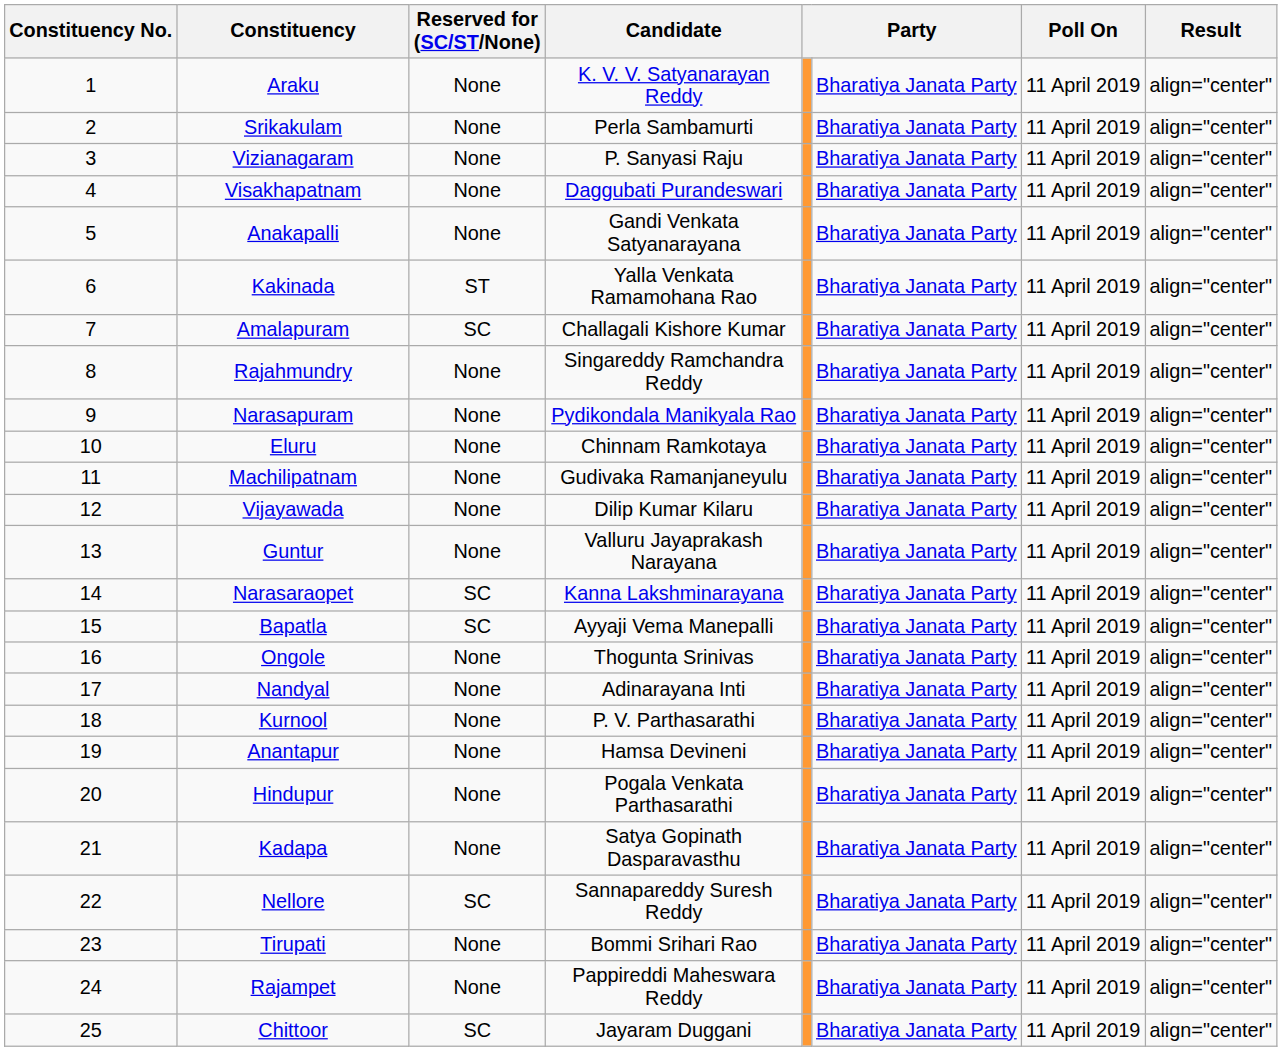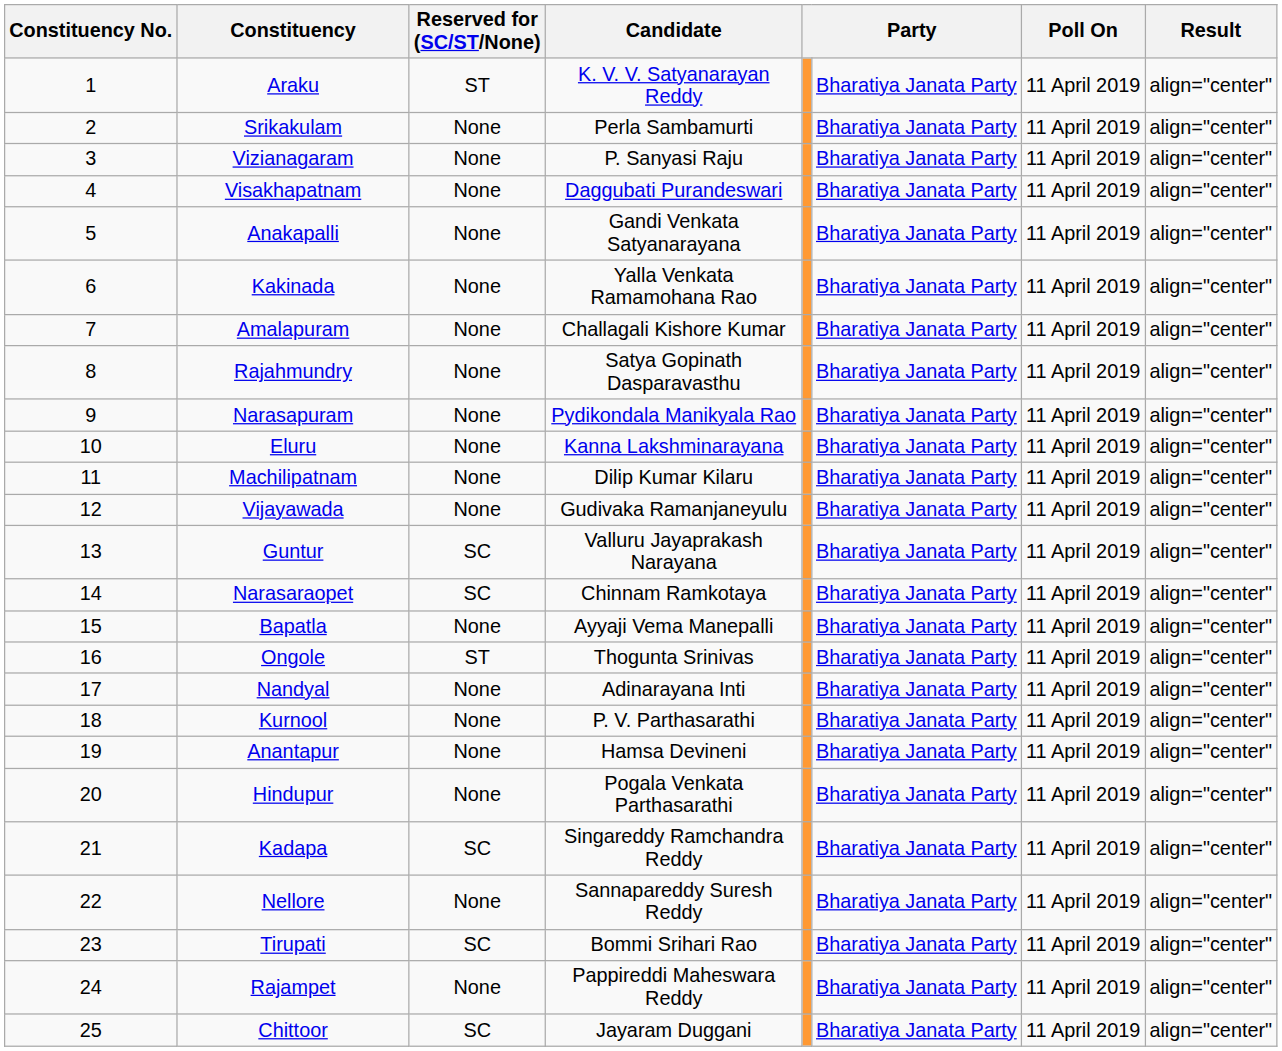(477, 85) None -> (477, 85) ST
(477, 287) ST -> (477, 287) None
(477, 329) SC -> (477, 329) None
(674, 372) Singareddy Ramchandra Reddy -> (674, 372) Satya Gopinath Dasparavasthu
(674, 446) Chinnam Ramkotaya -> (674, 446) Kanna Lakshminarayana
(674, 477) Gudivaka Ramanjaneyulu -> (674, 477) Dilip Kumar Kilaru
(674, 509) Dilip Kumar Kilaru -> (674, 509) Gudivaka Ramanjaneyulu
(477, 552) None -> (477, 552) SC
(674, 594) Kanna Lakshminarayana -> (674, 594) Chinnam Ramkotaya
(477, 626) SC -> (477, 626) None
(477, 657) None -> (477, 657) ST
(477, 848) None -> (477, 848) SC
(674, 848) Satya Gopinath Dasparavasthu -> (674, 848) Singareddy Ramchandra Reddy
(477, 902) SC -> (477, 902) None
(477, 944) None -> (477, 944) SC
